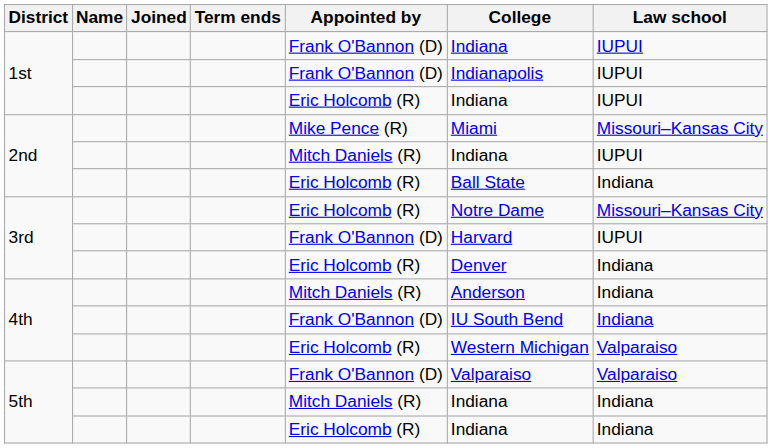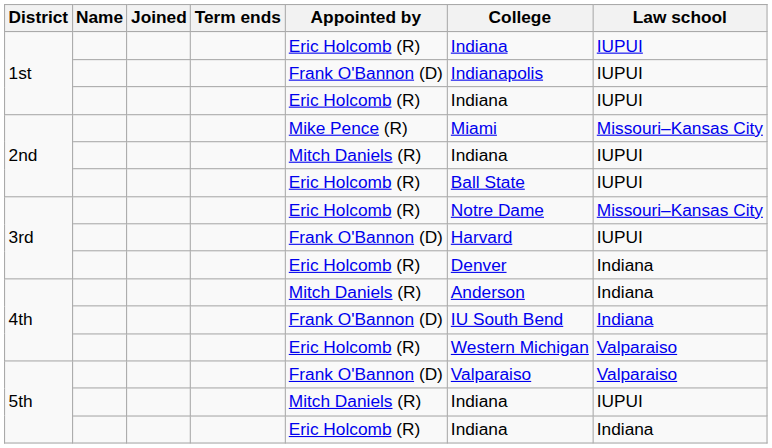(366, 45) Frank O'Bannon (D) -> (355, 45) Eric Holcomb (R)
(625, 182) Indiana -> (620, 182) IUPUI
(625, 401) Indiana -> (620, 401) IUPUI
